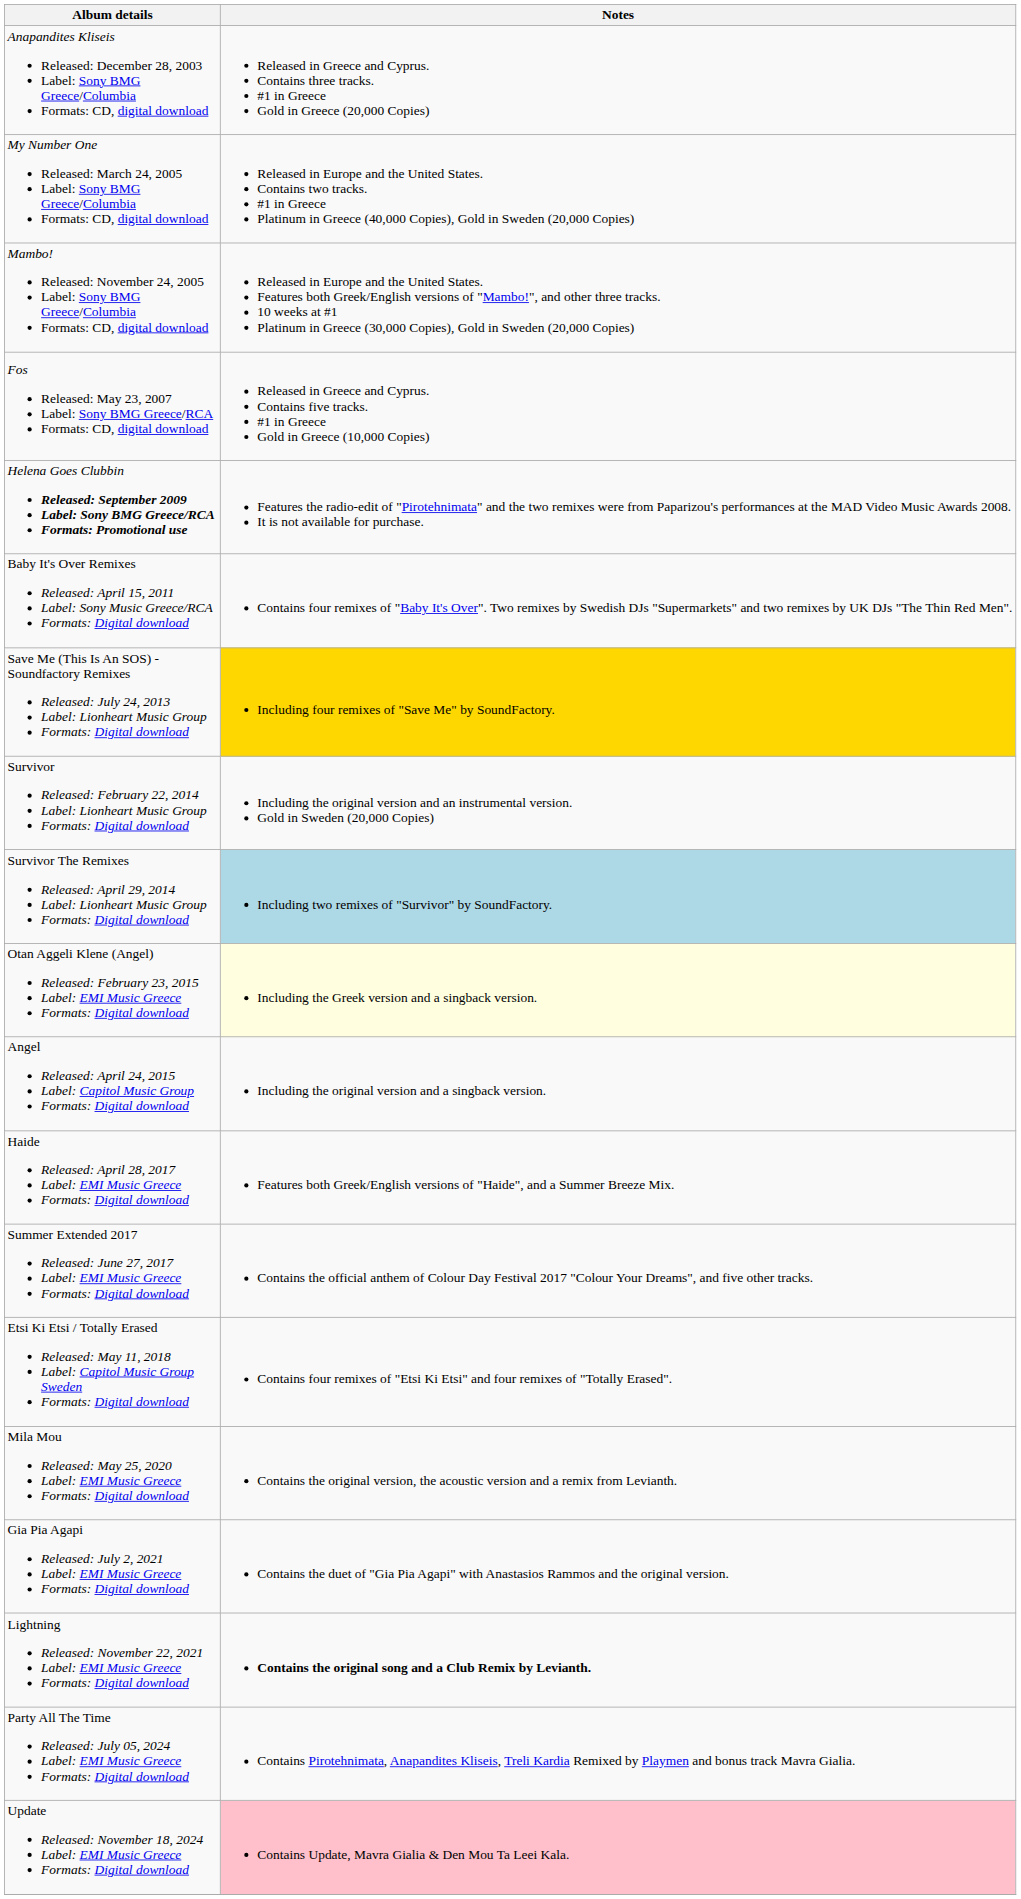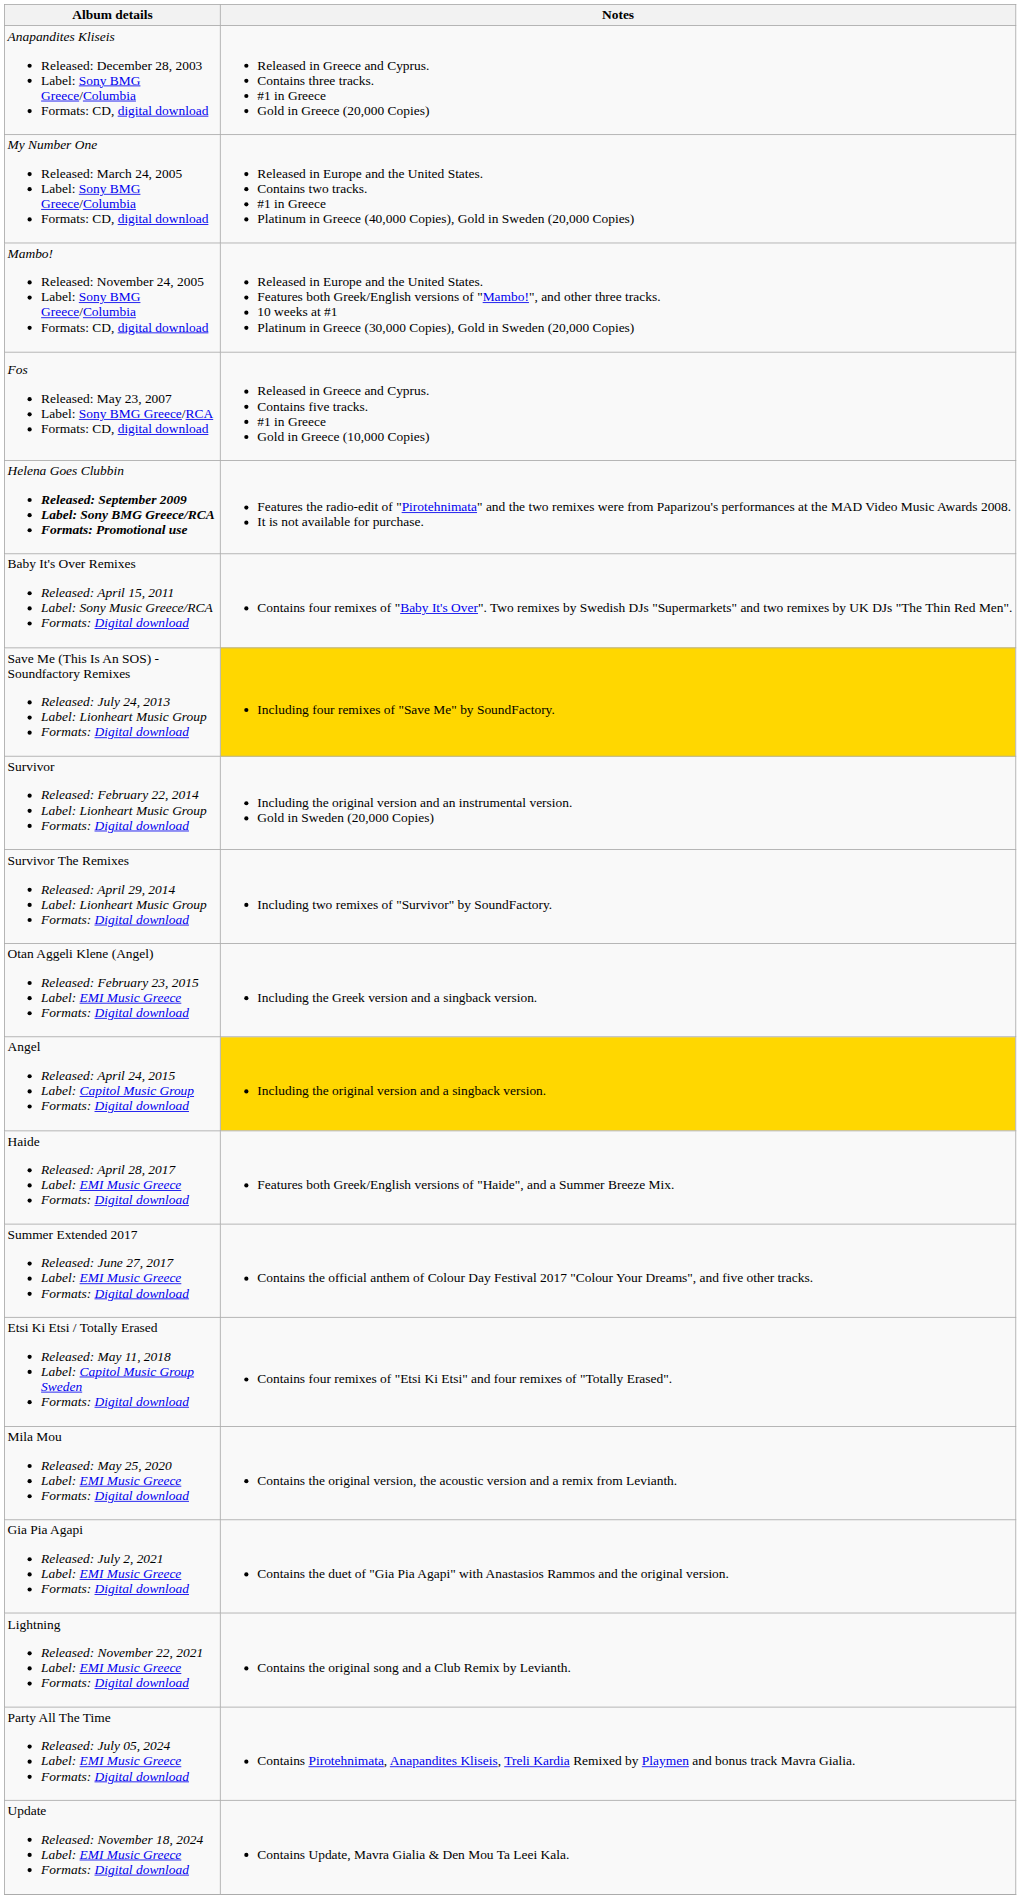(618, 904) lightblue background -> (618, 904) no background
(618, 998) lightyellow background -> (618, 998) no background
(618, 1091) no background -> (618, 1091) gold background
(618, 1668) bold -> (618, 1668) normal
(618, 1855) pink background -> (618, 1855) no background
